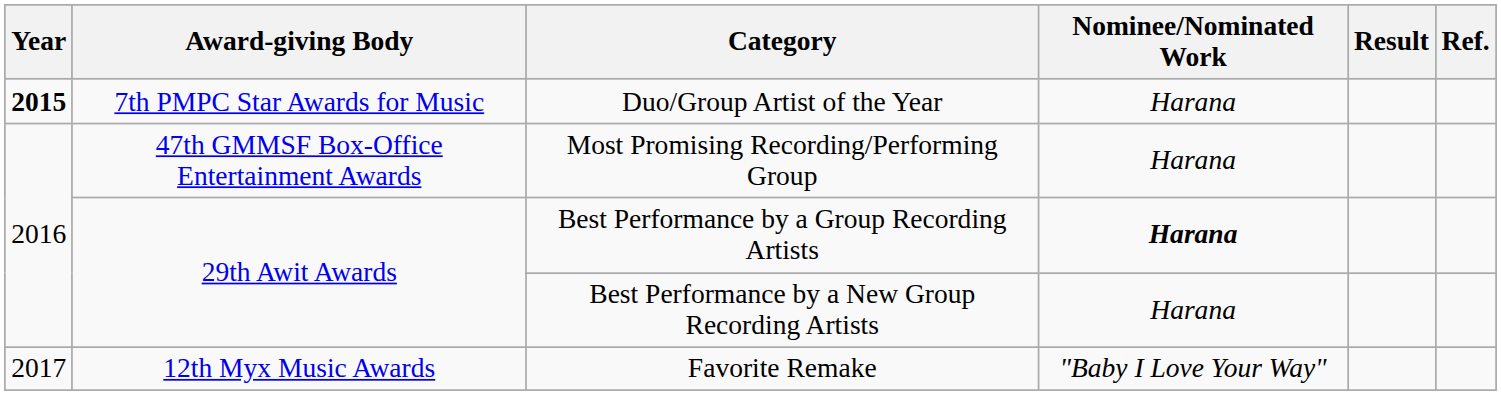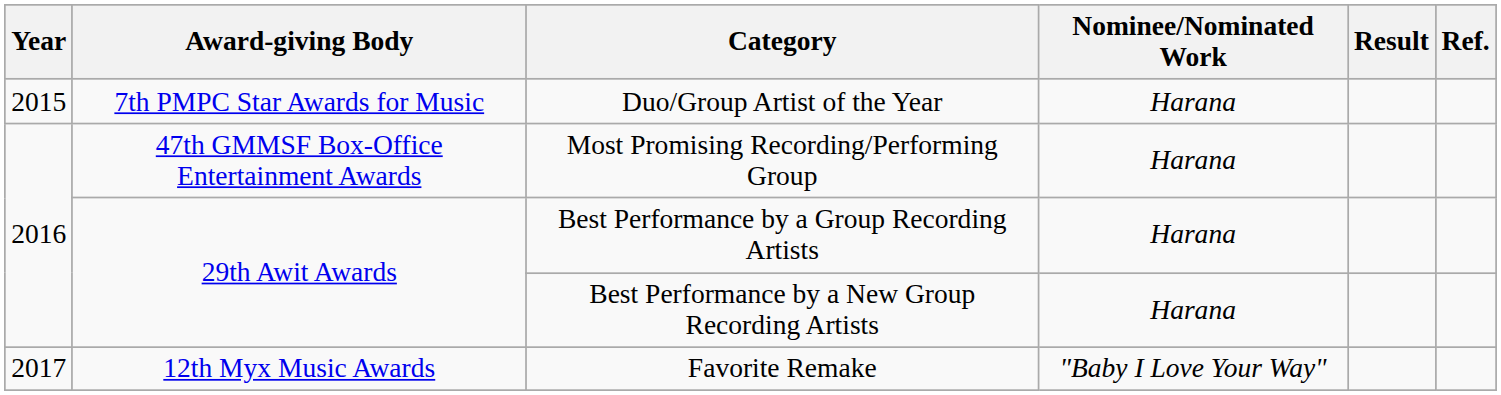(39, 100) bold -> (39, 100) normal
(1193, 234) bold -> (1193, 234) normal
